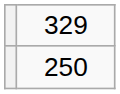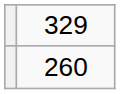(66, 66) 250 -> (66, 66) 260
